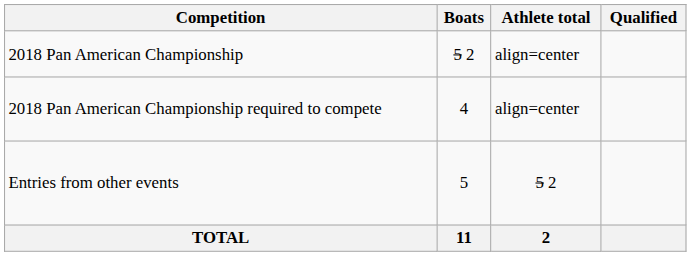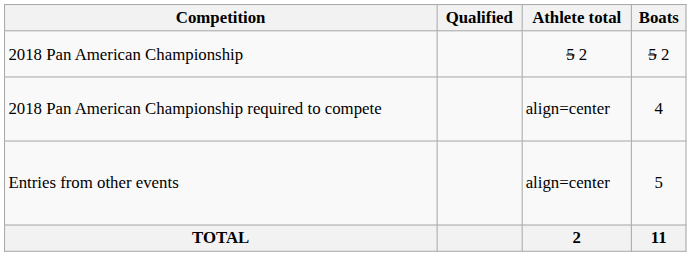columns swapped: (464, 17) <-> (643, 17)
(537, 53) align=center -> (577, 53) 5 2
(546, 182) 5 2 -> (568, 182) align=center
